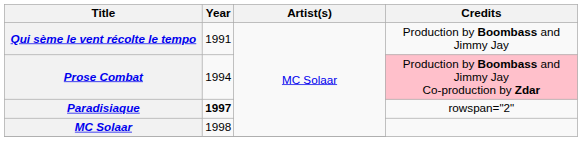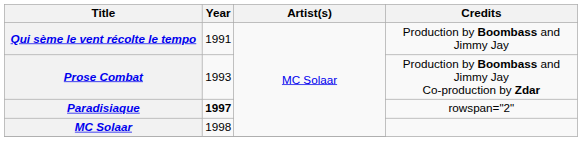(218, 77) 1994 -> (218, 77) 1993
(481, 77) pink background -> (481, 77) no background
